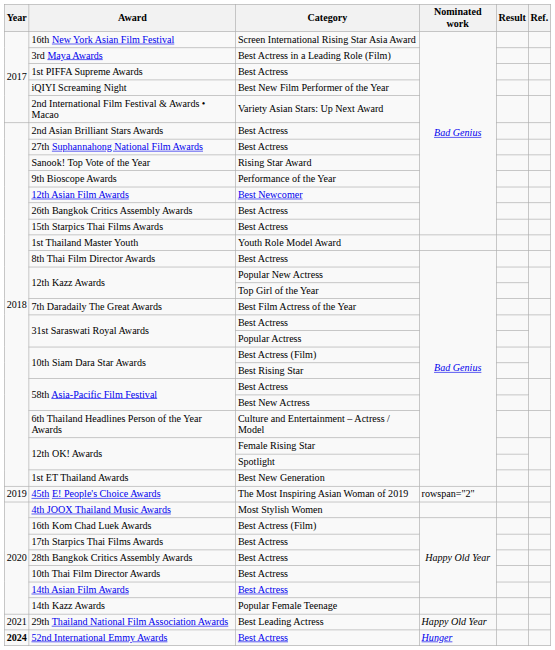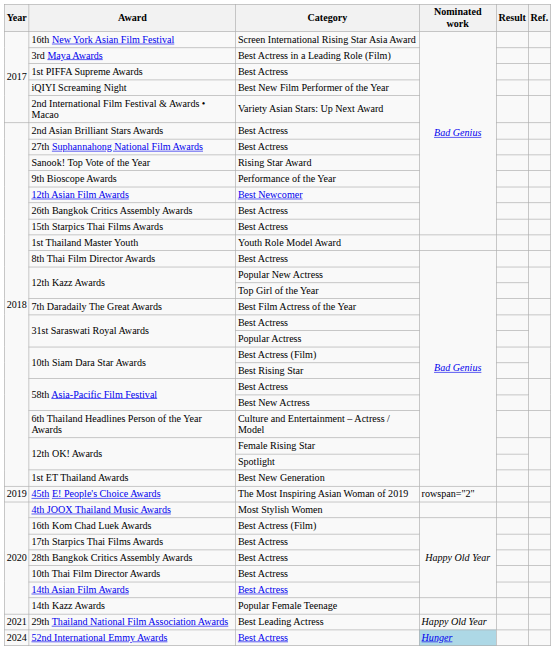(17, 638) bold -> (17, 638) normal
(437, 638) no background -> (437, 638) lightblue background
